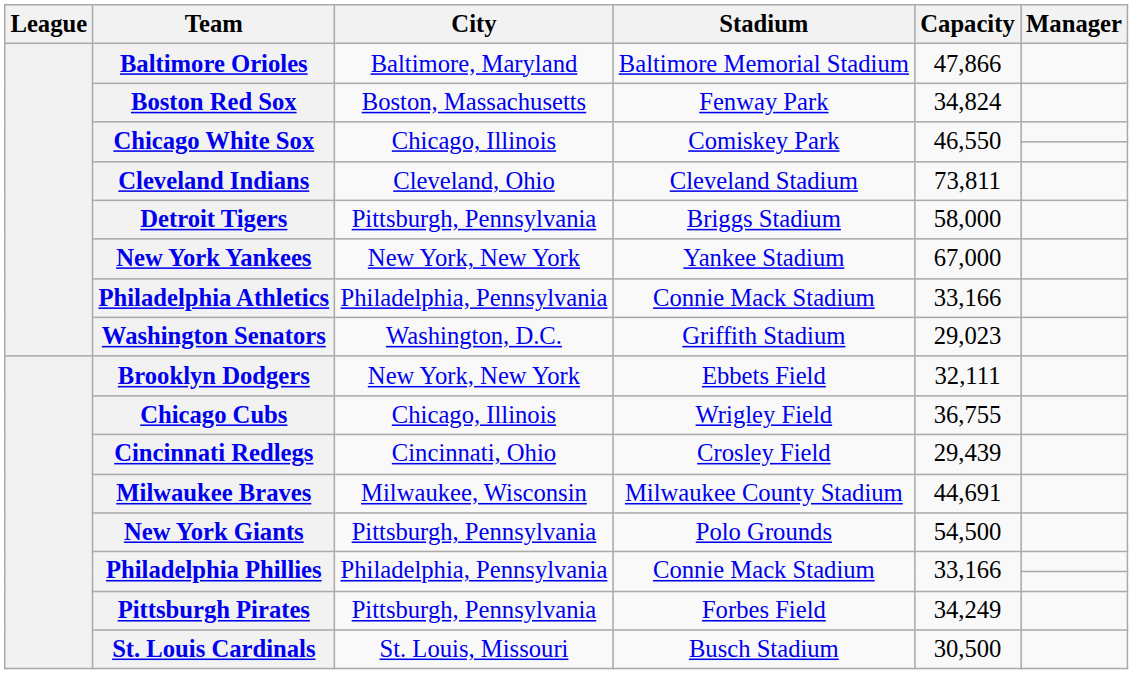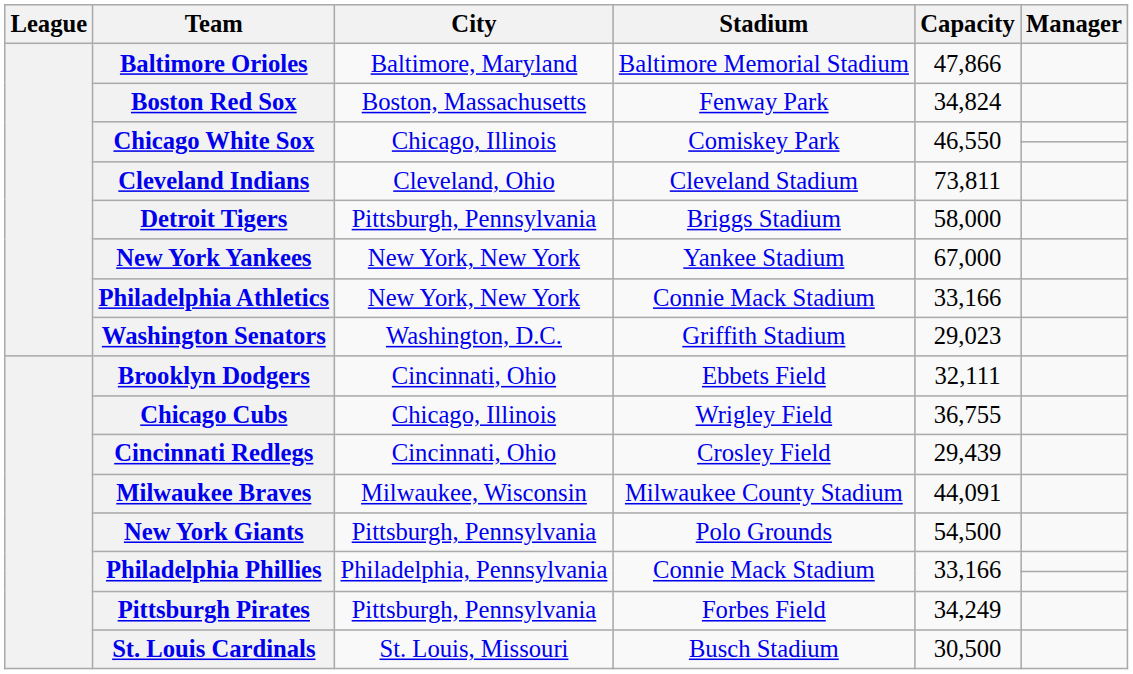(474, 297) Philadelphia, Pennsylvania -> (474, 297) New York, New York
(474, 375) New York, New York -> (474, 375) Cincinnati, Ohio
(968, 492) 44,691 -> (968, 492) 44,091
